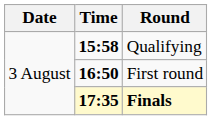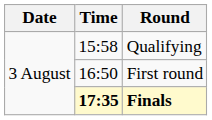(99, 45) bold -> (98, 45) normal
(99, 73) bold -> (98, 73) normal
